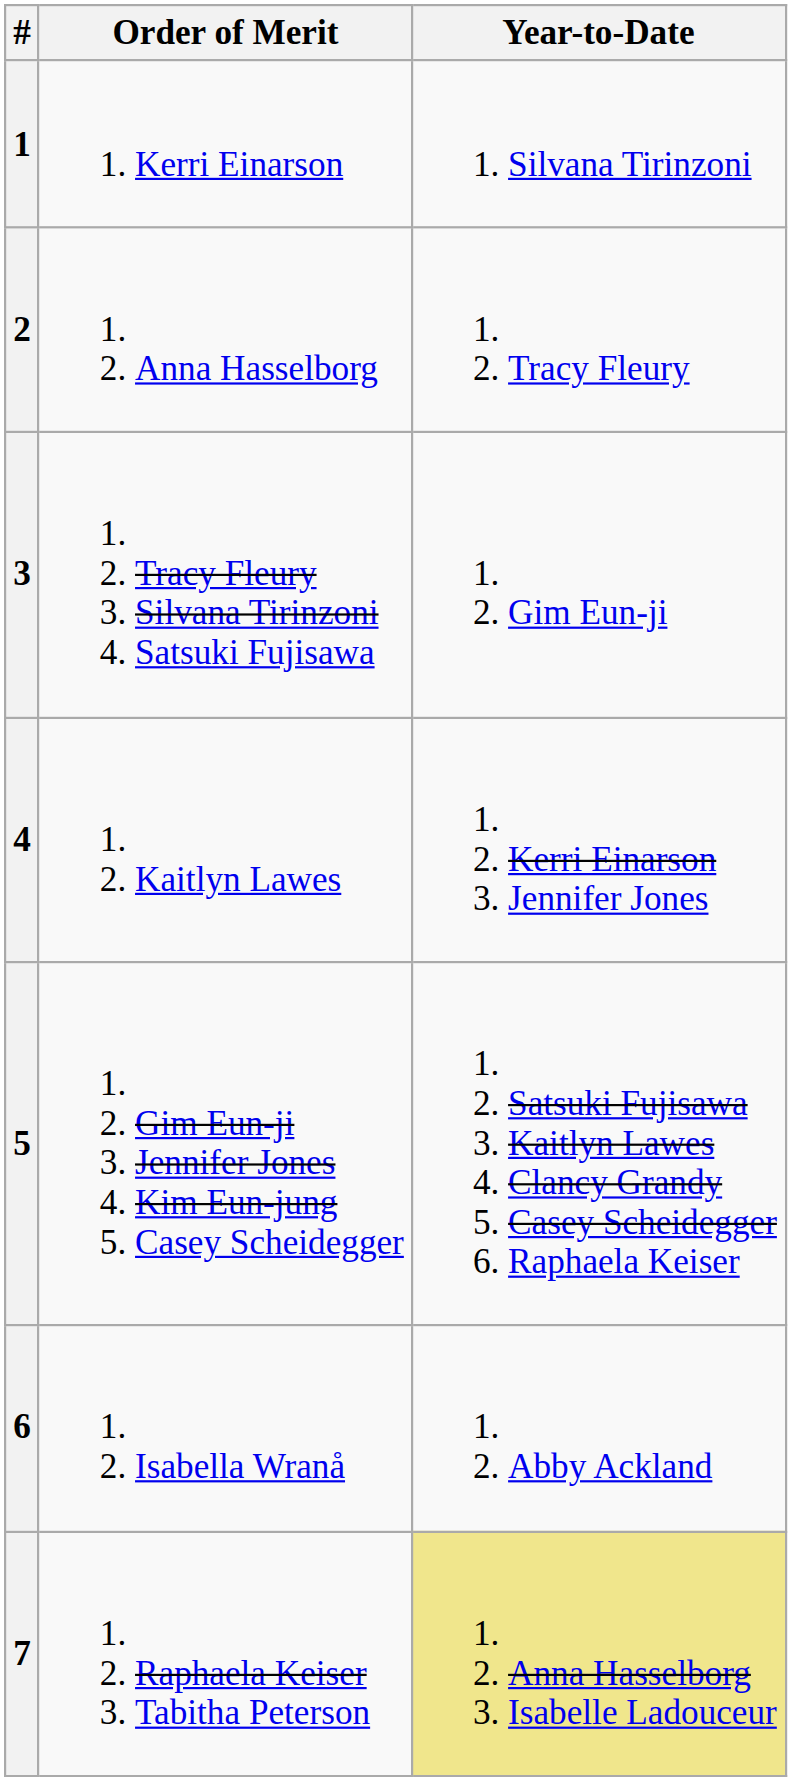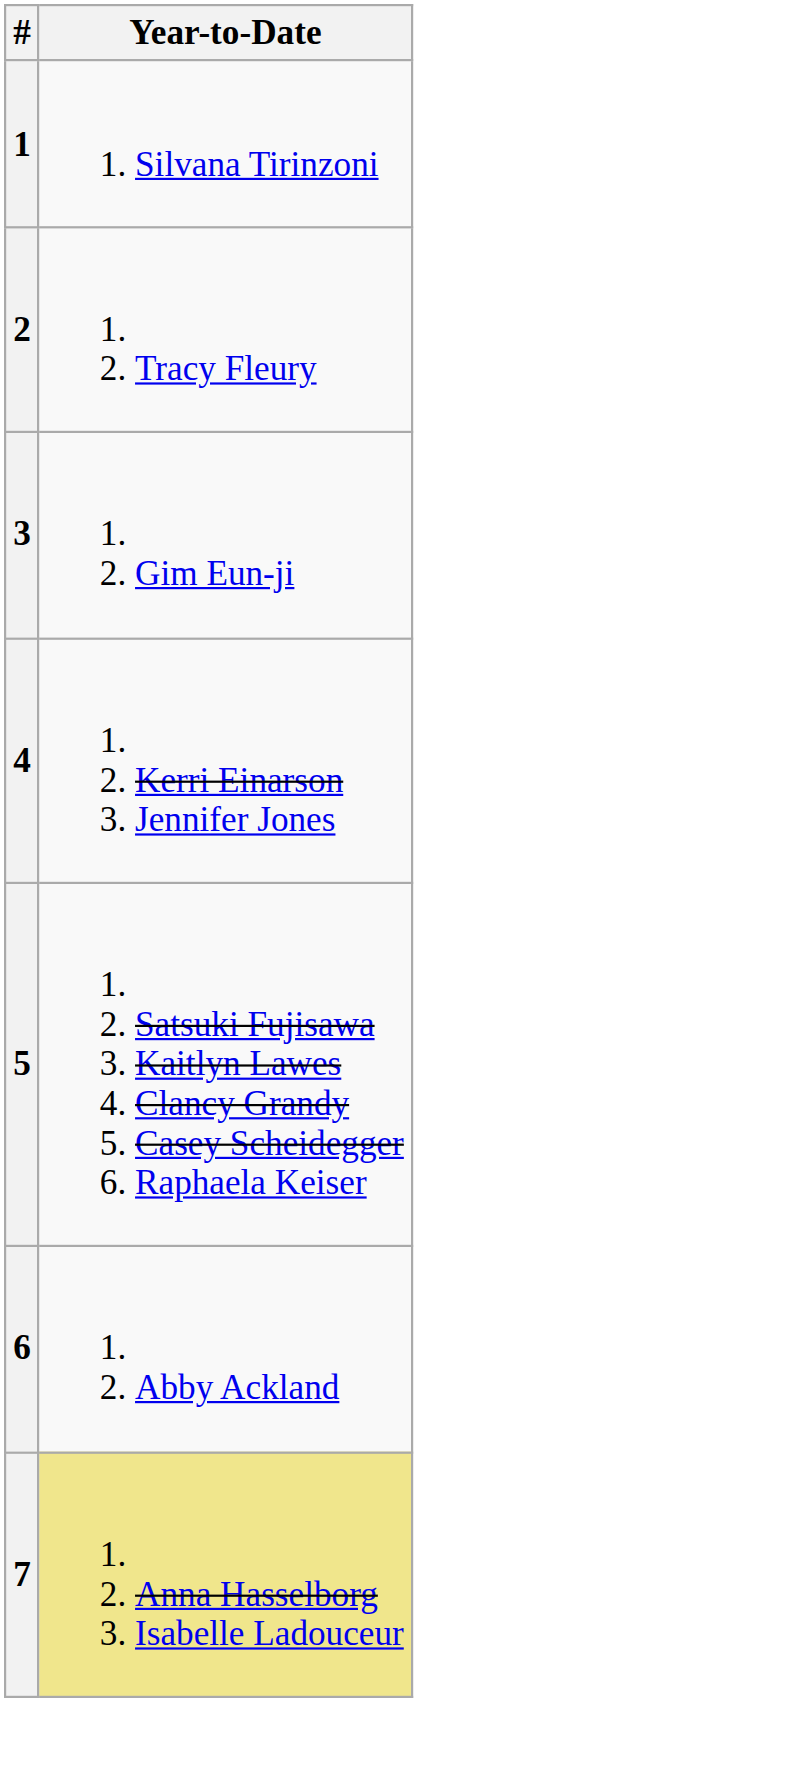- column: (225, 32)
